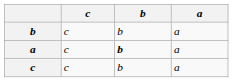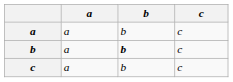columns swapped: (200, 13) <-> (88, 13)
(33, 31) b -> (33, 31) a
(33, 49) a -> (33, 49) b
